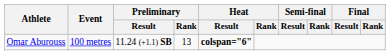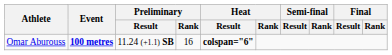(91, 42) normal -> (91, 42) bold
(186, 42) 13 -> (188, 42) 16
